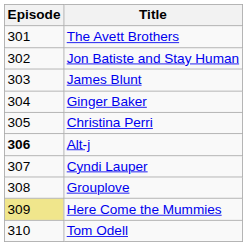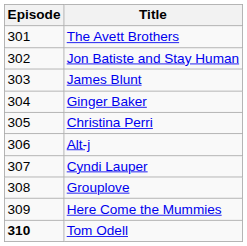(19, 144) bold -> (19, 144) normal
(19, 209) khaki background -> (19, 209) no background
(19, 230) normal -> (19, 230) bold
